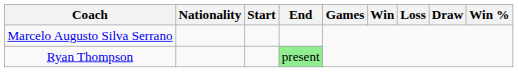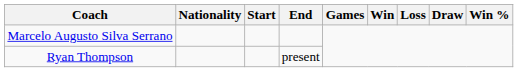(301, 56) lightgreen background -> (301, 56) no background
